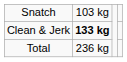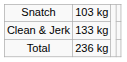(92, 30) bold -> (92, 30) normal
